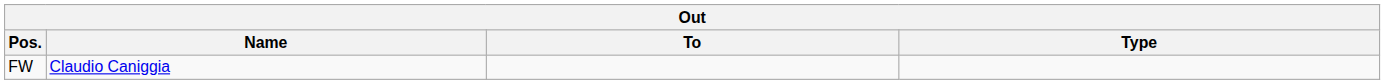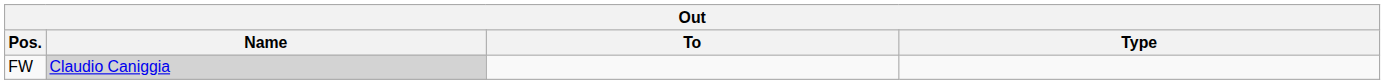(110, 68) no background -> (110, 68) lightgrey background
